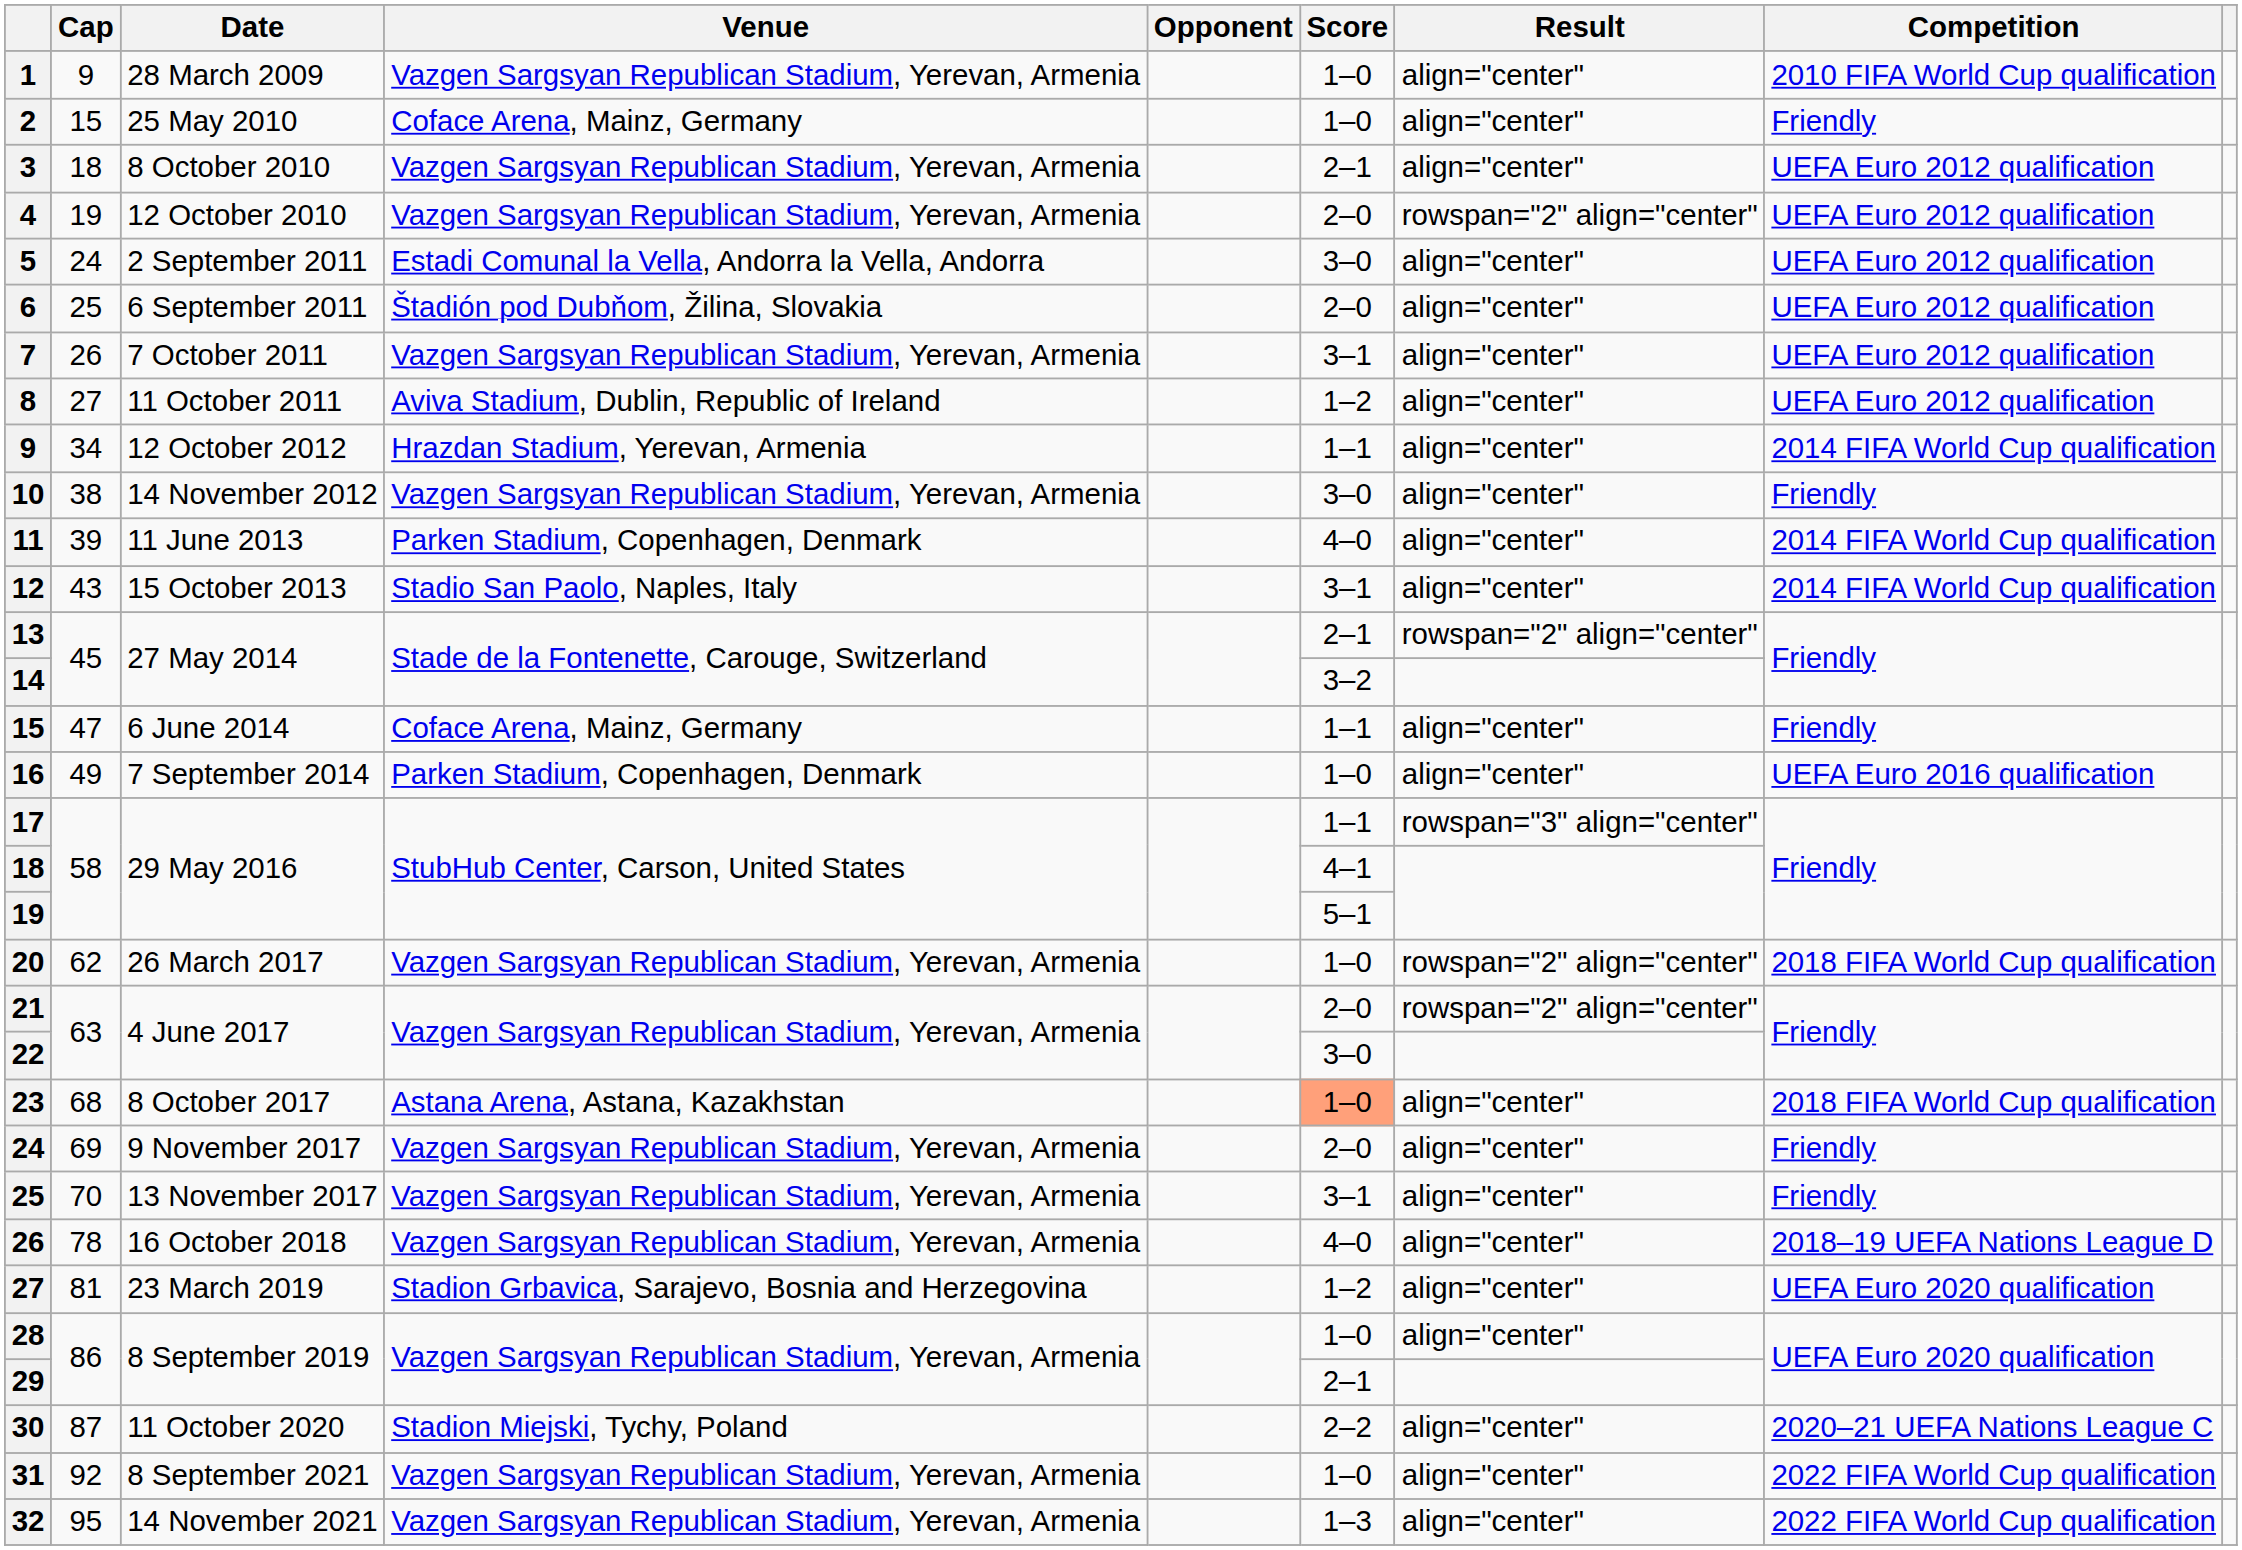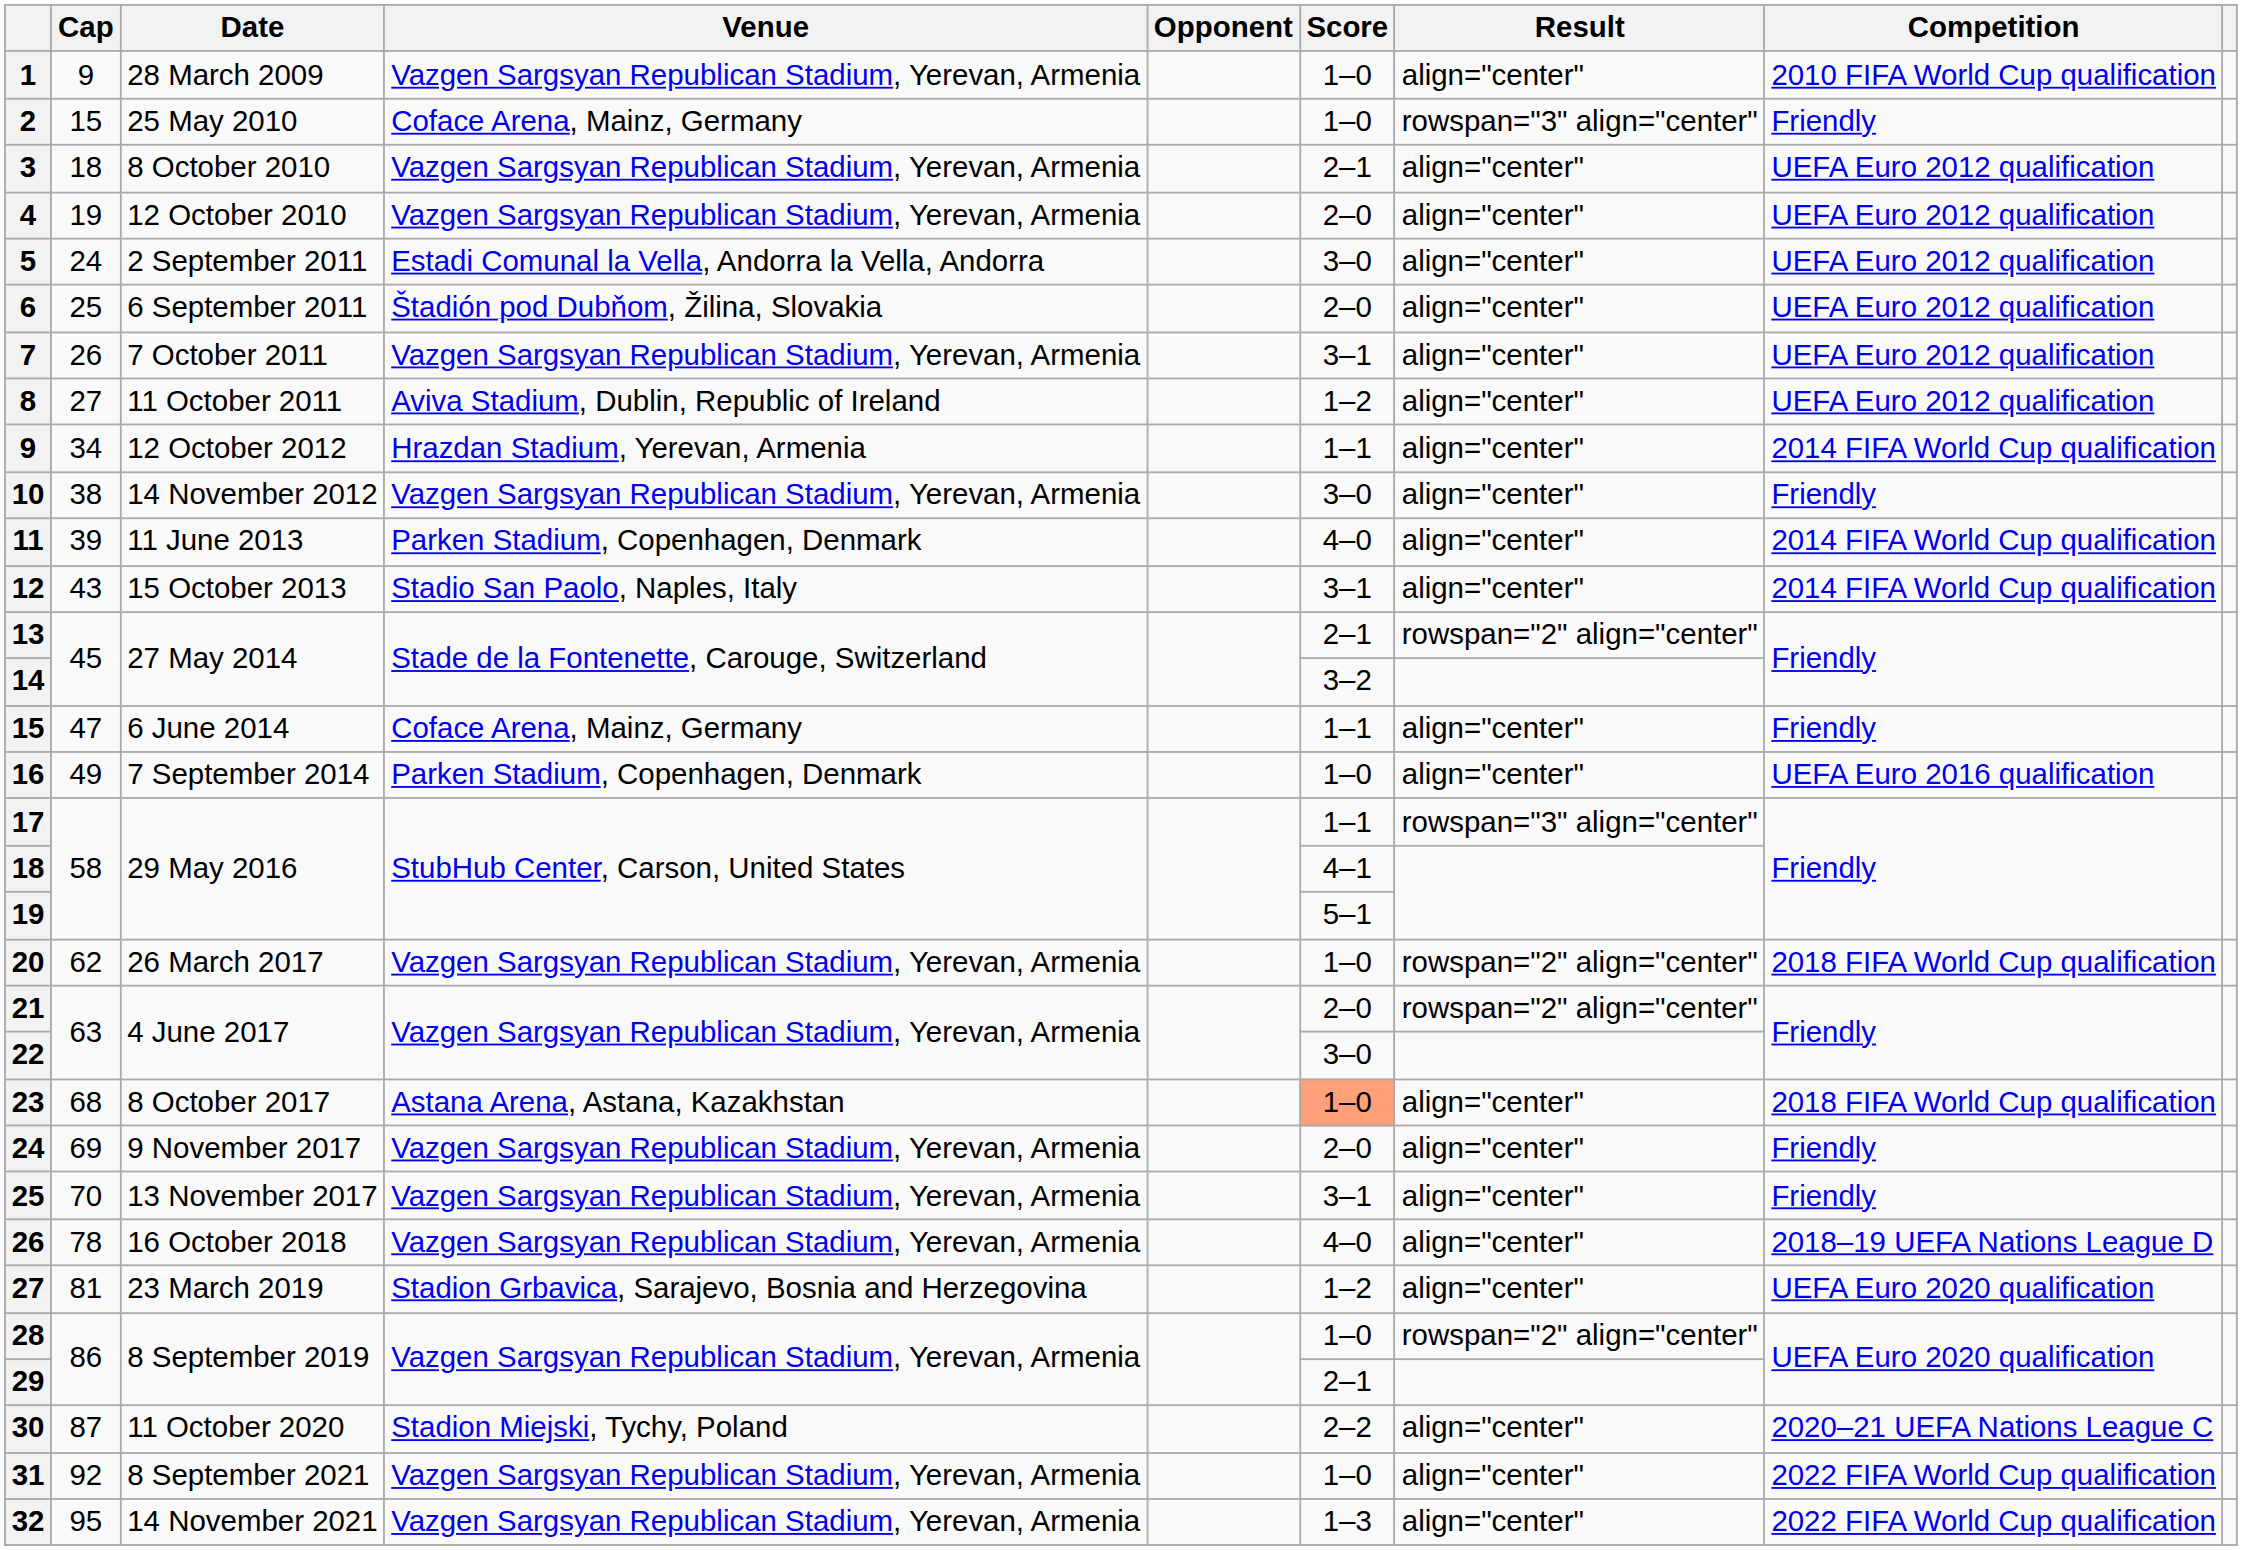(1493, 121) align="center" -> (1580, 121) rowspan="3" align="center"
(1580, 214) rowspan="2" align="center" -> (1493, 214) align="center"
(1493, 1335) align="center" -> (1580, 1335) rowspan="2" align="center"
